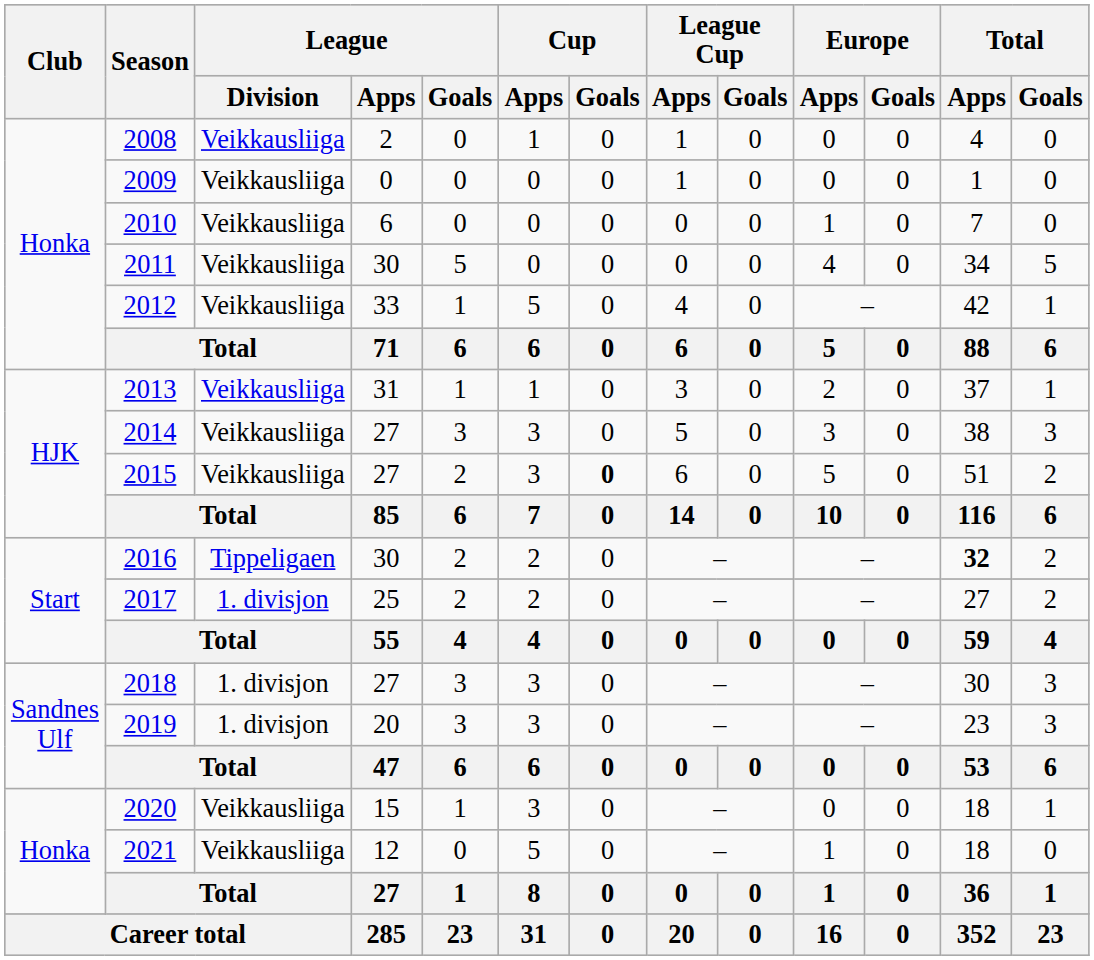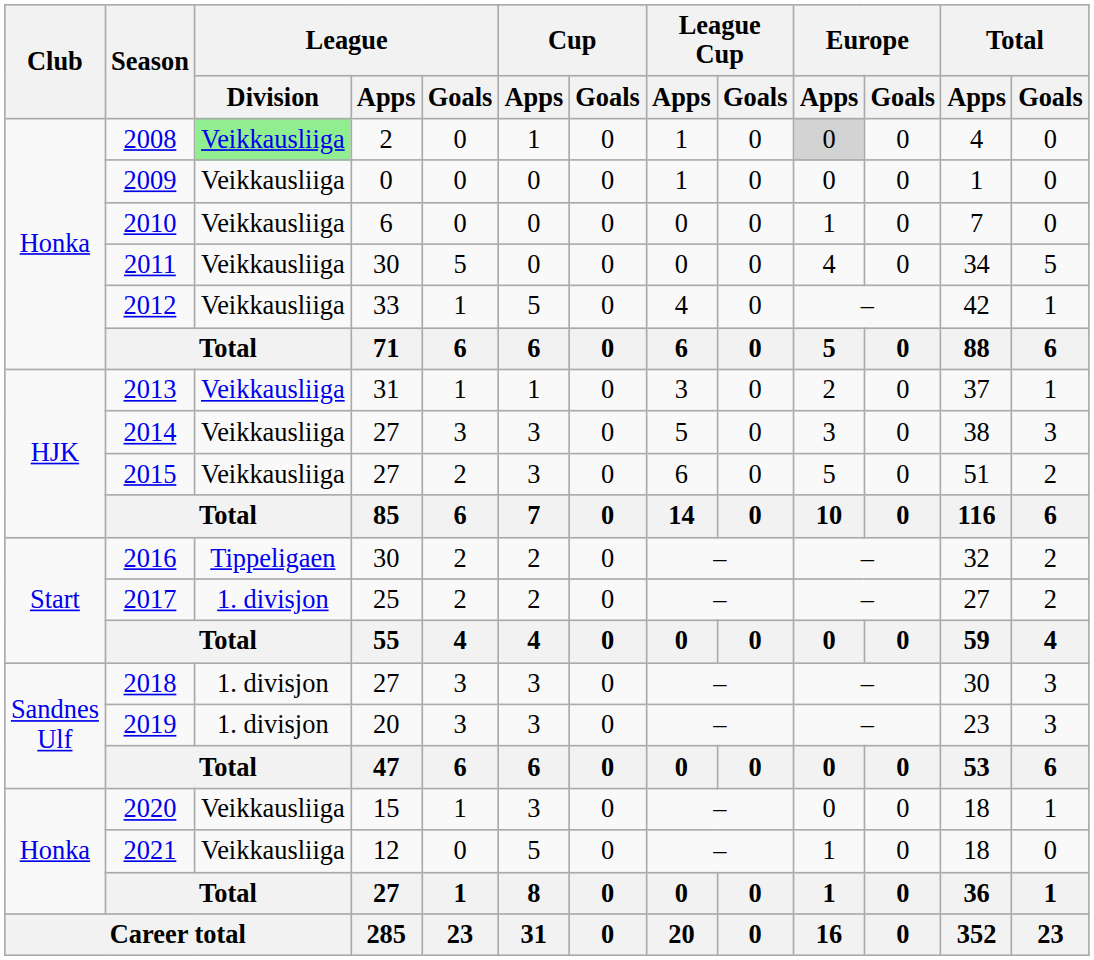(273, 138) no background -> (273, 138) lightgreen background
(829, 138) no background -> (829, 138) lightgrey background
(608, 473) bold -> (608, 473) normal
(977, 557) bold -> (977, 557) normal
